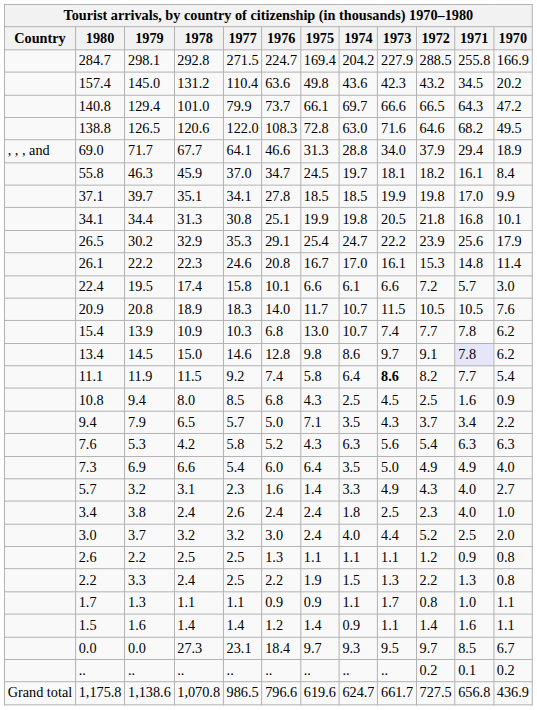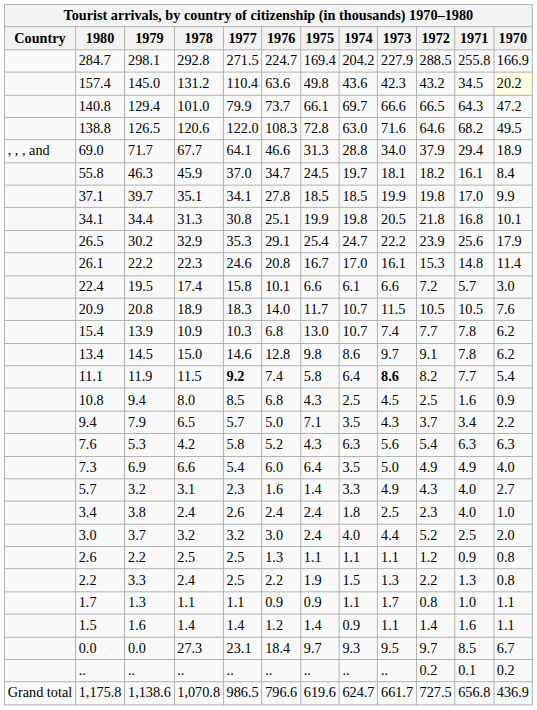(509, 83) no background -> (509, 83) lightyellow background
(467, 354) lavender background -> (467, 354) no background
(235, 377) normal -> (235, 377) bold
